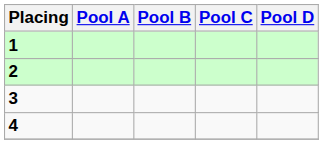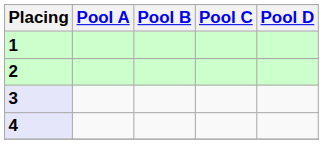(13, 98) no background -> (13, 98) lavender background
(13, 125) no background -> (13, 125) lavender background
